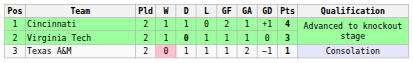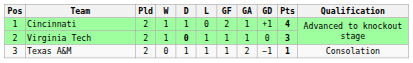(166, 51) pink background -> (166, 51) no background
(353, 51) lavender background -> (353, 51) no background
